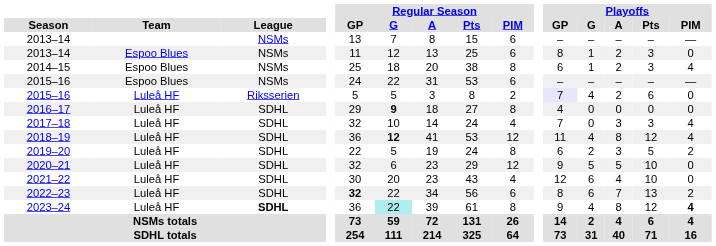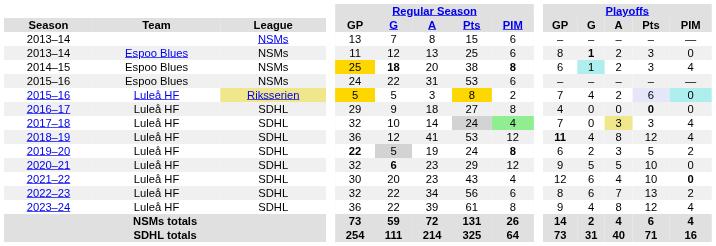(591, 53) normal -> (591, 53) bold
(355, 67) no background -> (355, 67) gold background
(394, 67) normal -> (394, 67) bold
(513, 67) normal -> (513, 67) bold
(591, 67) no background -> (591, 67) paleturquoise background
(273, 95) no background -> (273, 95) khaki background
(355, 95) no background -> (355, 95) gold background
(472, 95) no background -> (472, 95) gold background
(560, 95) lavender background -> (560, 95) no background
(651, 95) no background -> (651, 95) lavender background
(691, 95) no background -> (691, 95) paleturquoise background
(394, 109) bold -> (394, 109) normal
(651, 109) normal -> (651, 109) bold
(472, 123) no background -> (472, 123) lightgrey background
(513, 123) no background -> (513, 123) lightgreen background
(619, 123) no background -> (619, 123) khaki background
(394, 137) bold -> (394, 137) normal
(560, 137) normal -> (560, 137) bold
(355, 151) normal -> (355, 151) bold
(394, 151) no background -> (394, 151) lightgrey background
(513, 151) normal -> (513, 151) bold
(394, 165) normal -> (394, 165) bold
(691, 179) normal -> (691, 179) bold
(355, 193) bold -> (355, 193) normal
(273, 207) bold -> (273, 207) normal
(394, 207) paleturquoise background -> (394, 207) no background
(691, 207) bold -> (691, 207) normal
